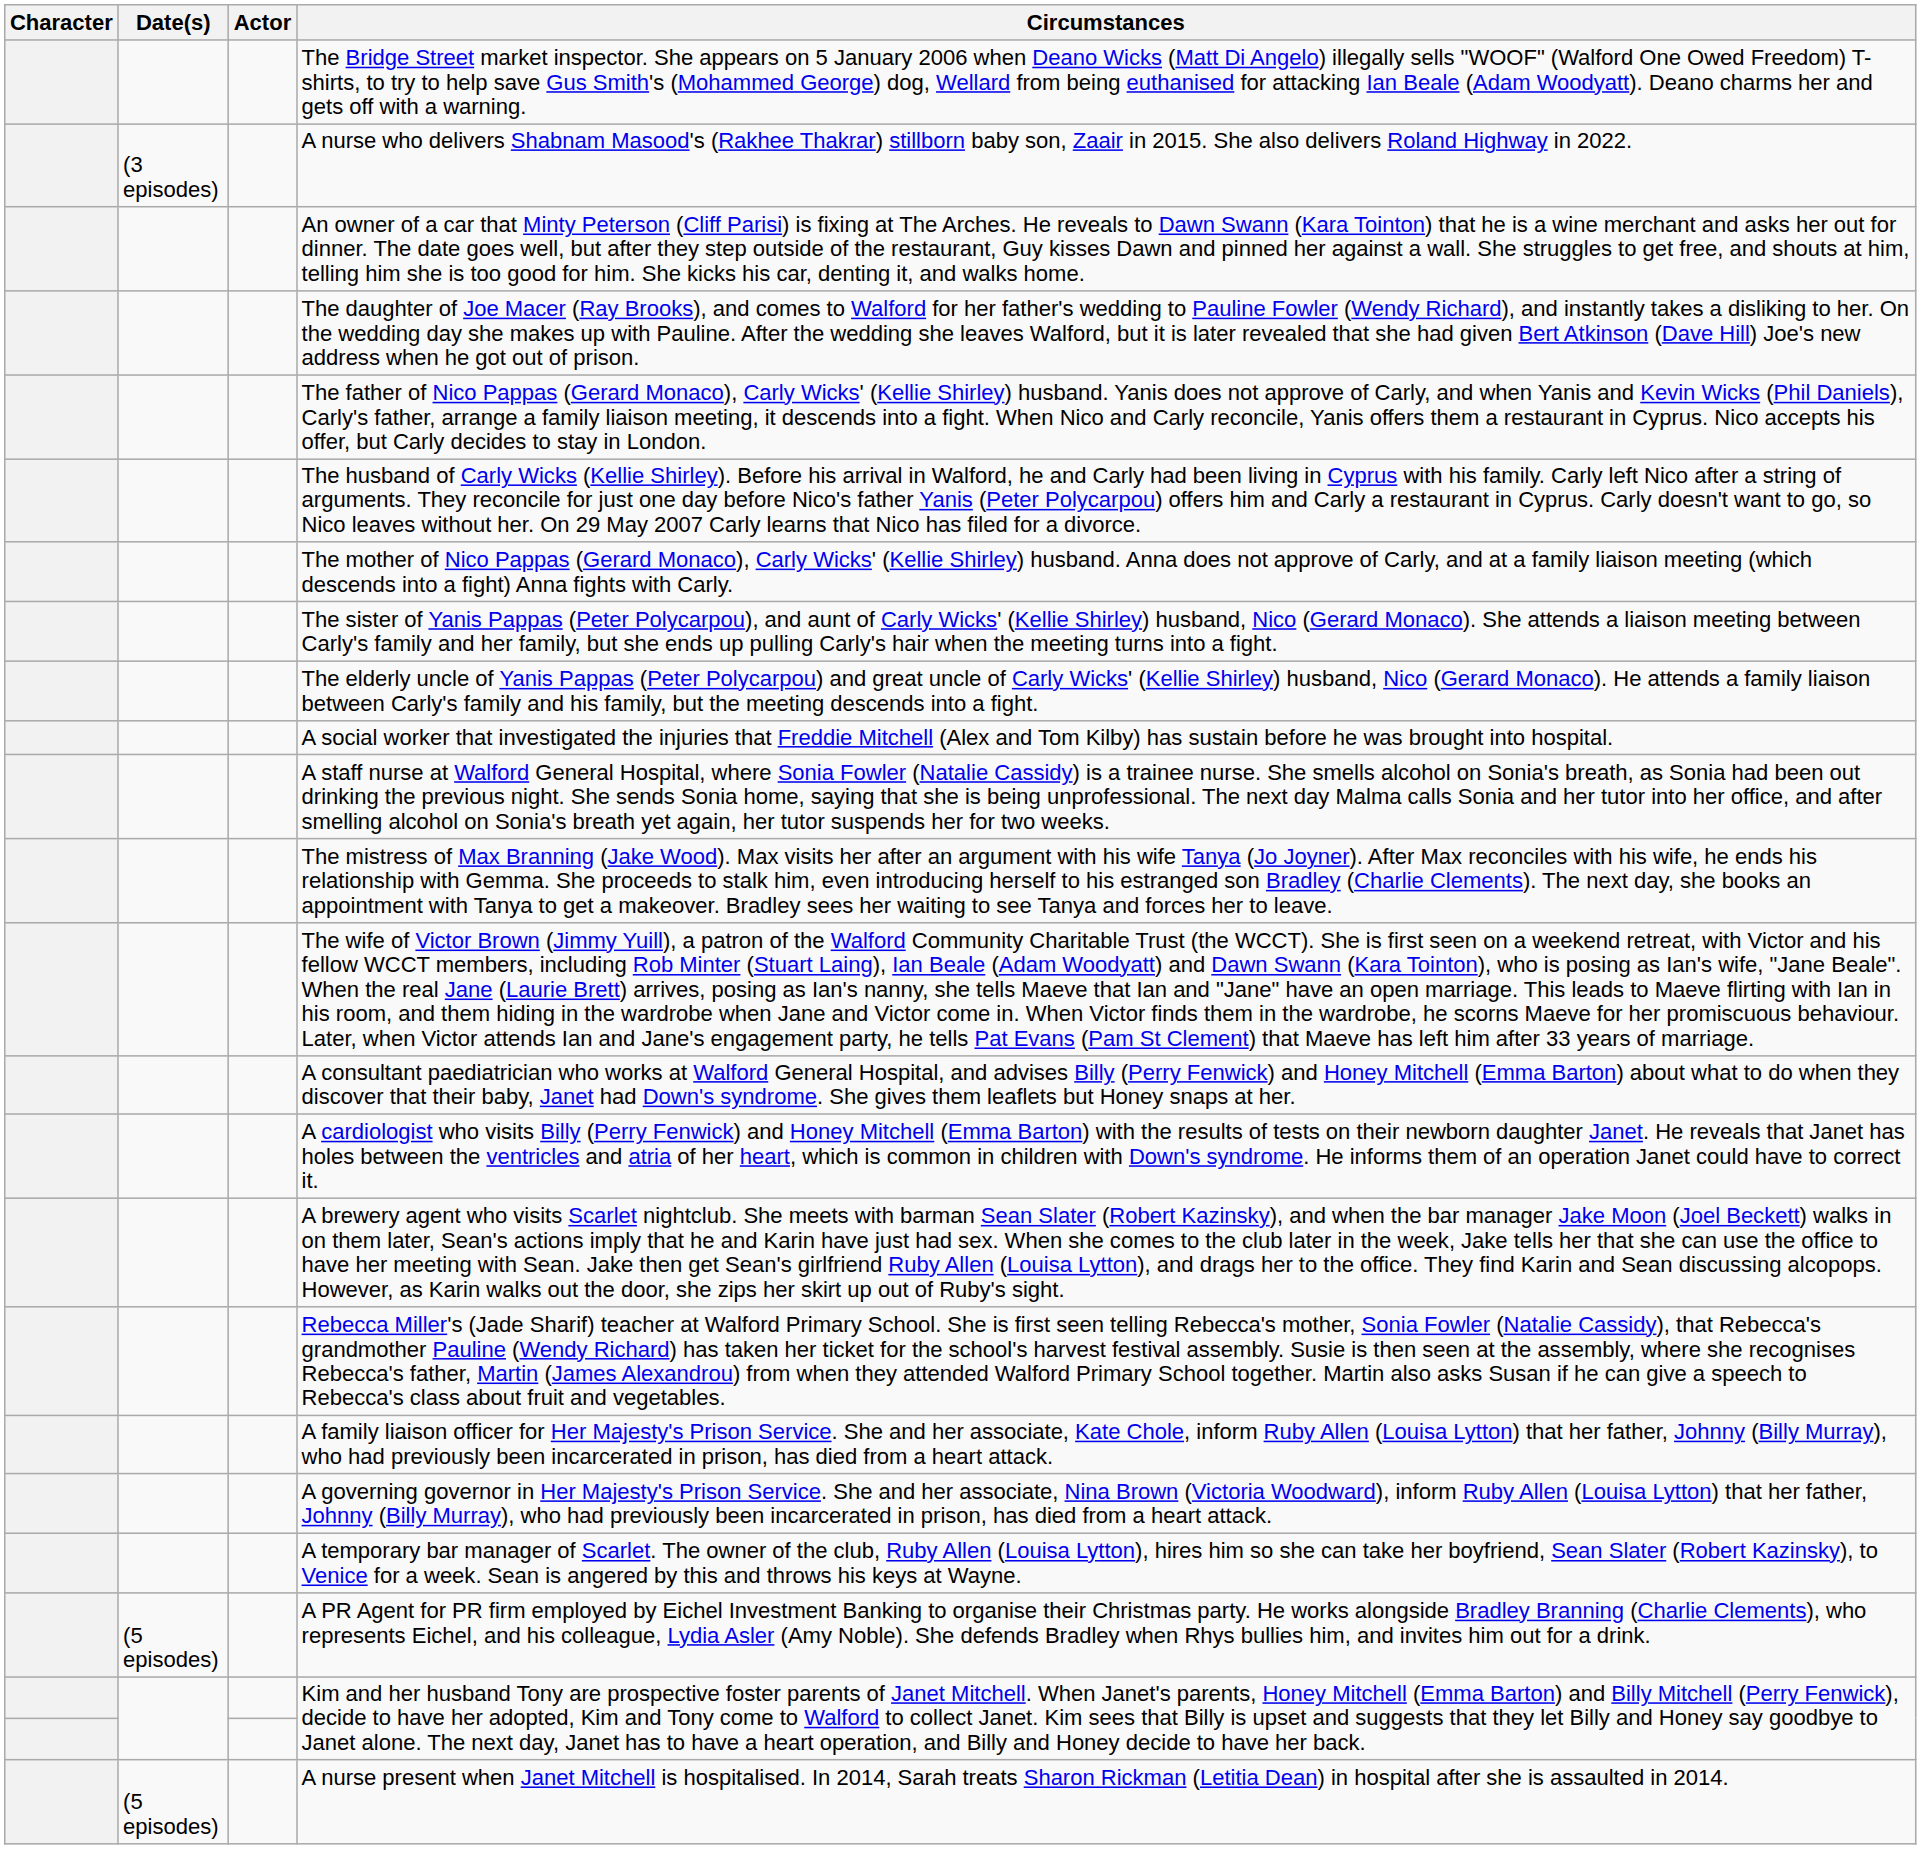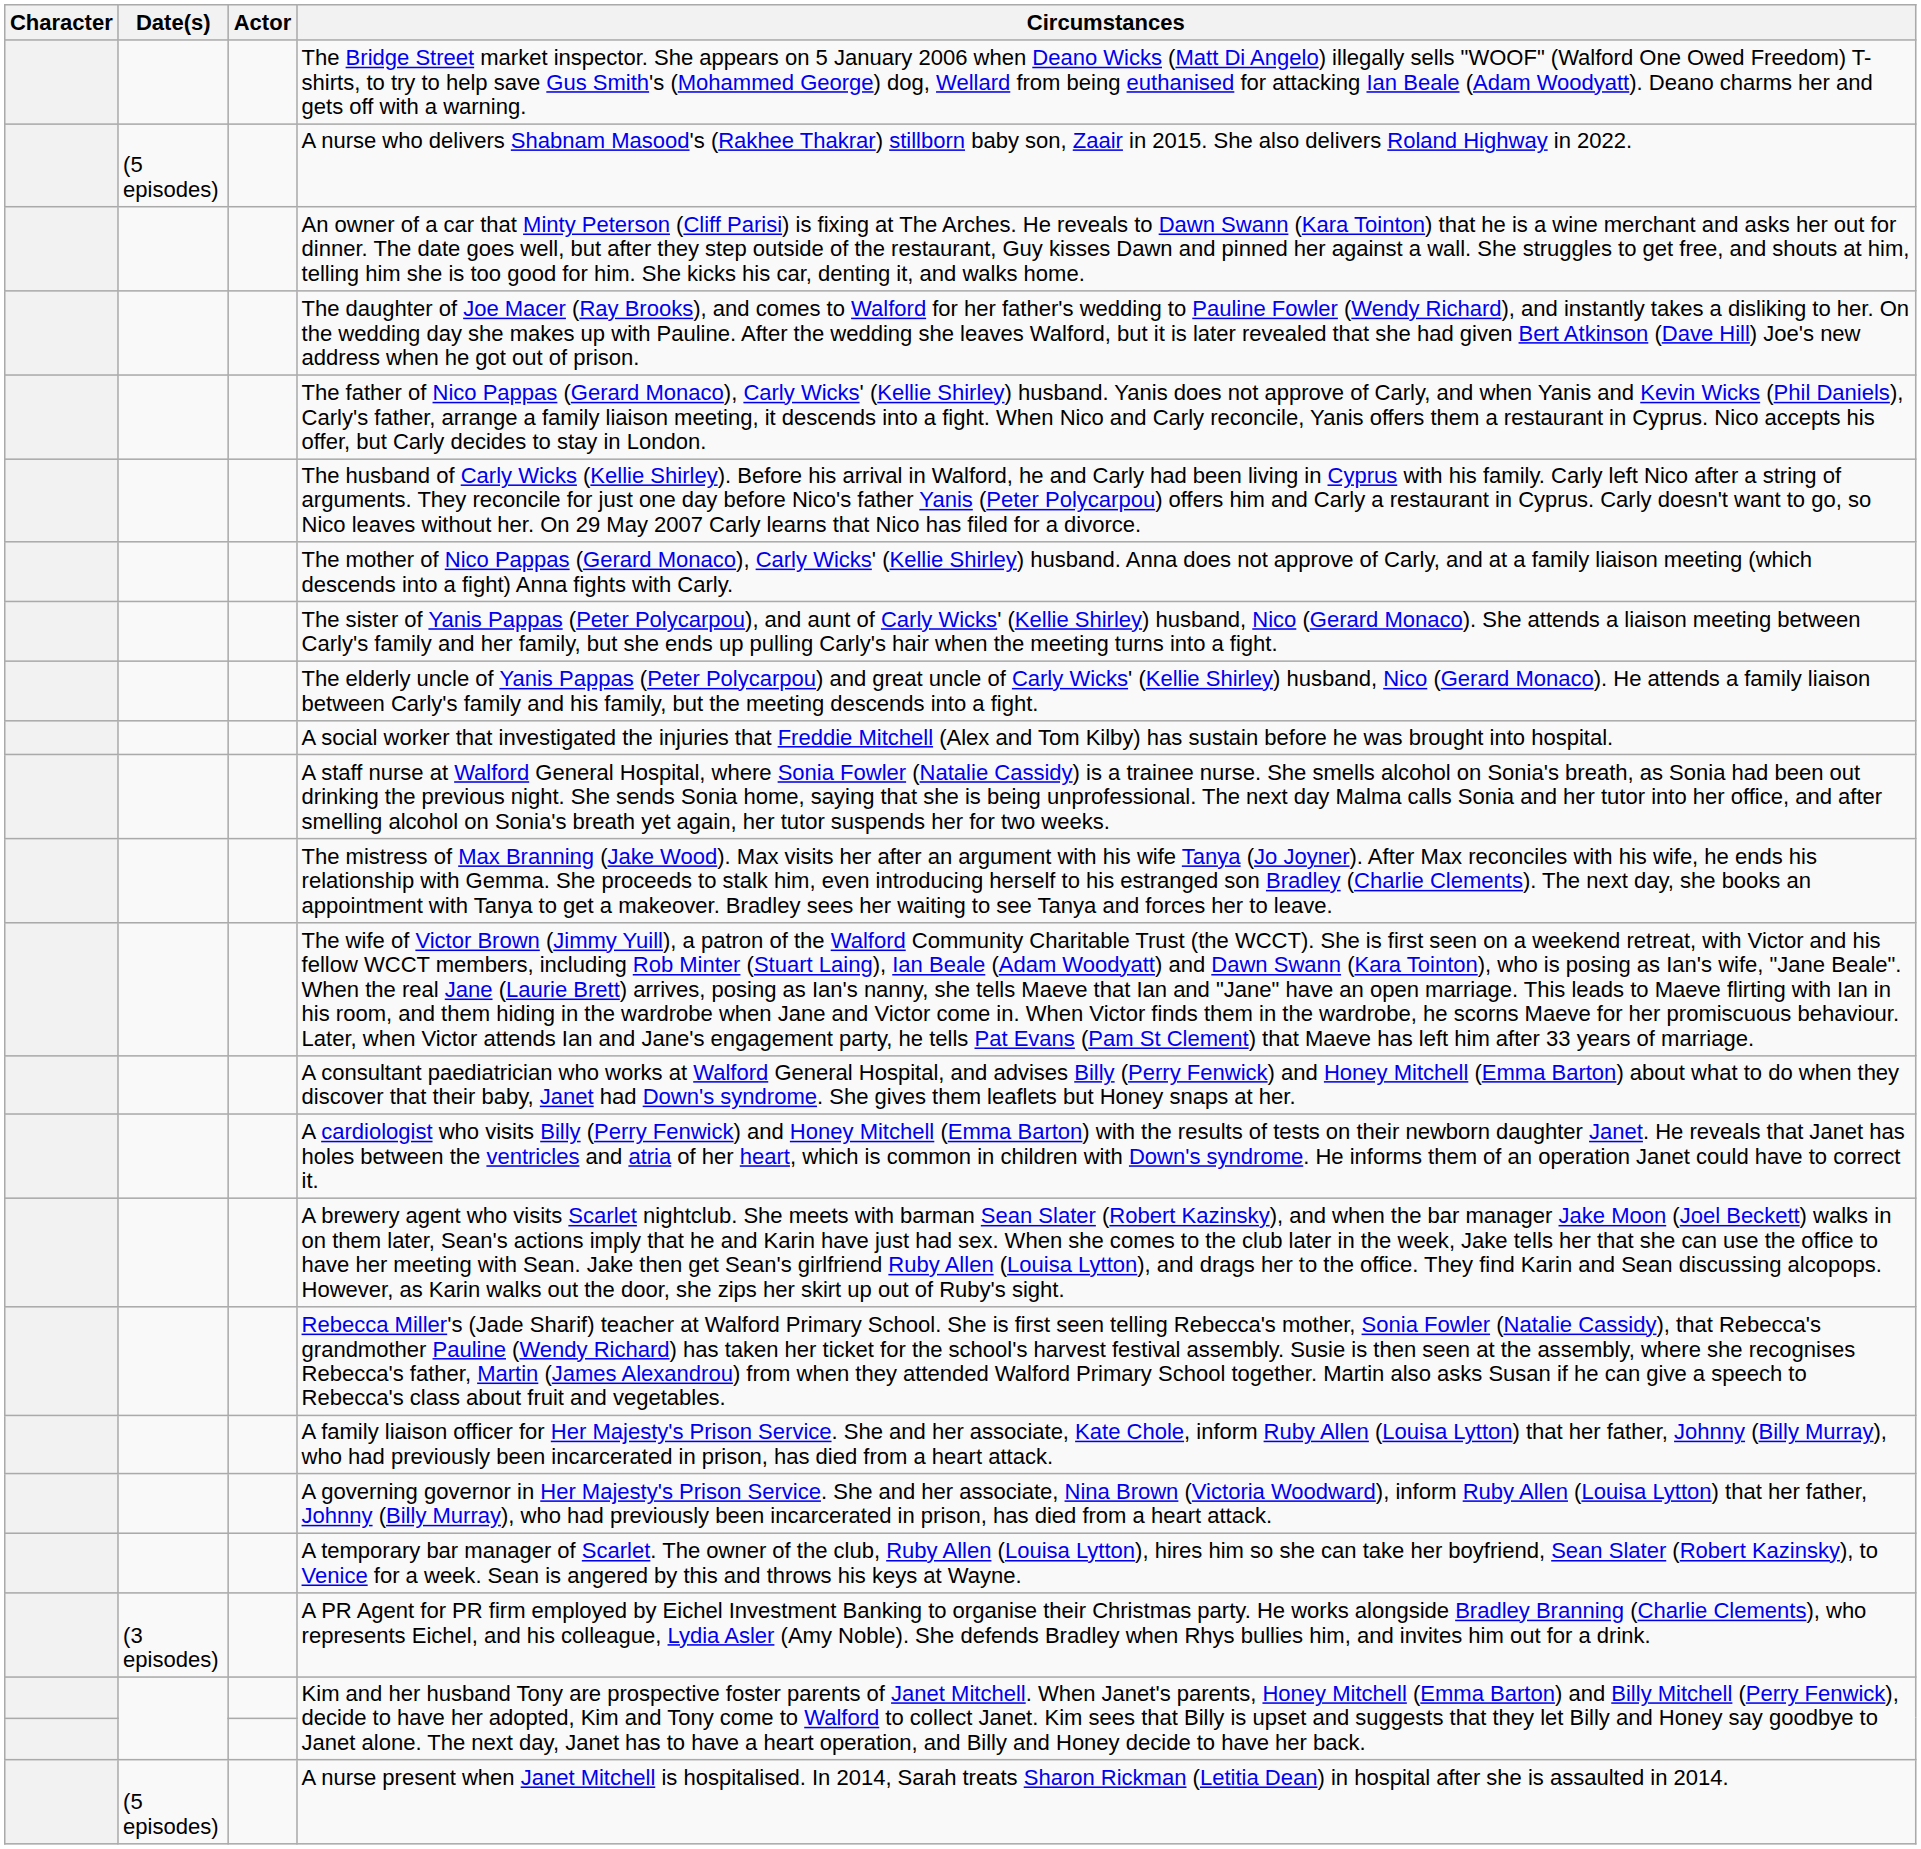(171, 178) (3 episodes) -> (171, 178) (5 episodes)
(171, 1647) (5 episodes) -> (171, 1647) (3 episodes)
